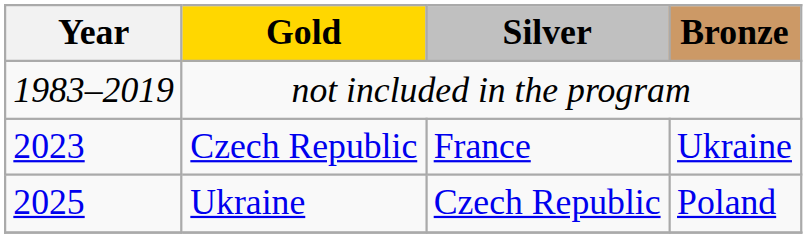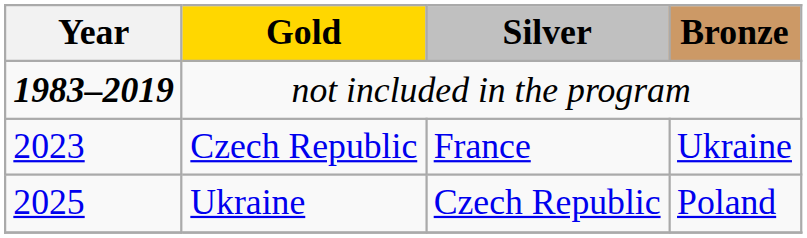(94, 89) normal -> (94, 89) bold
